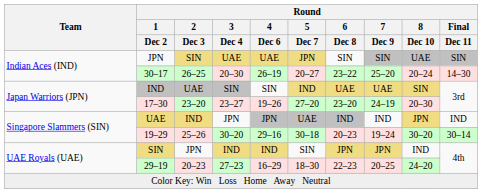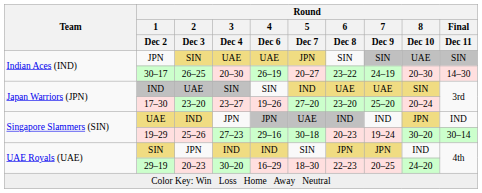(383, 73) 25–20 -> (383, 73) 24–19
(421, 73) 20–24 -> (421, 73) 20–30
(383, 103) 24–19 -> (383, 103) 25–20
(421, 103) 20–30 -> (421, 103) 20–24
(231, 134) 30–20 -> (231, 134) 27–23
(231, 165) 27–23 -> (231, 165) 30–20
